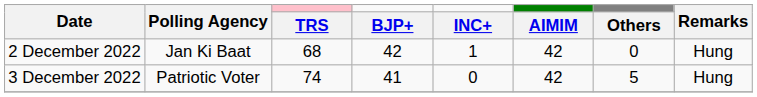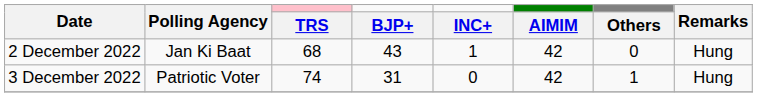(392, 51) 42 -> (392, 51) 43
(392, 78) 41 -> (392, 78) 31
(634, 78) 5 -> (634, 78) 1
